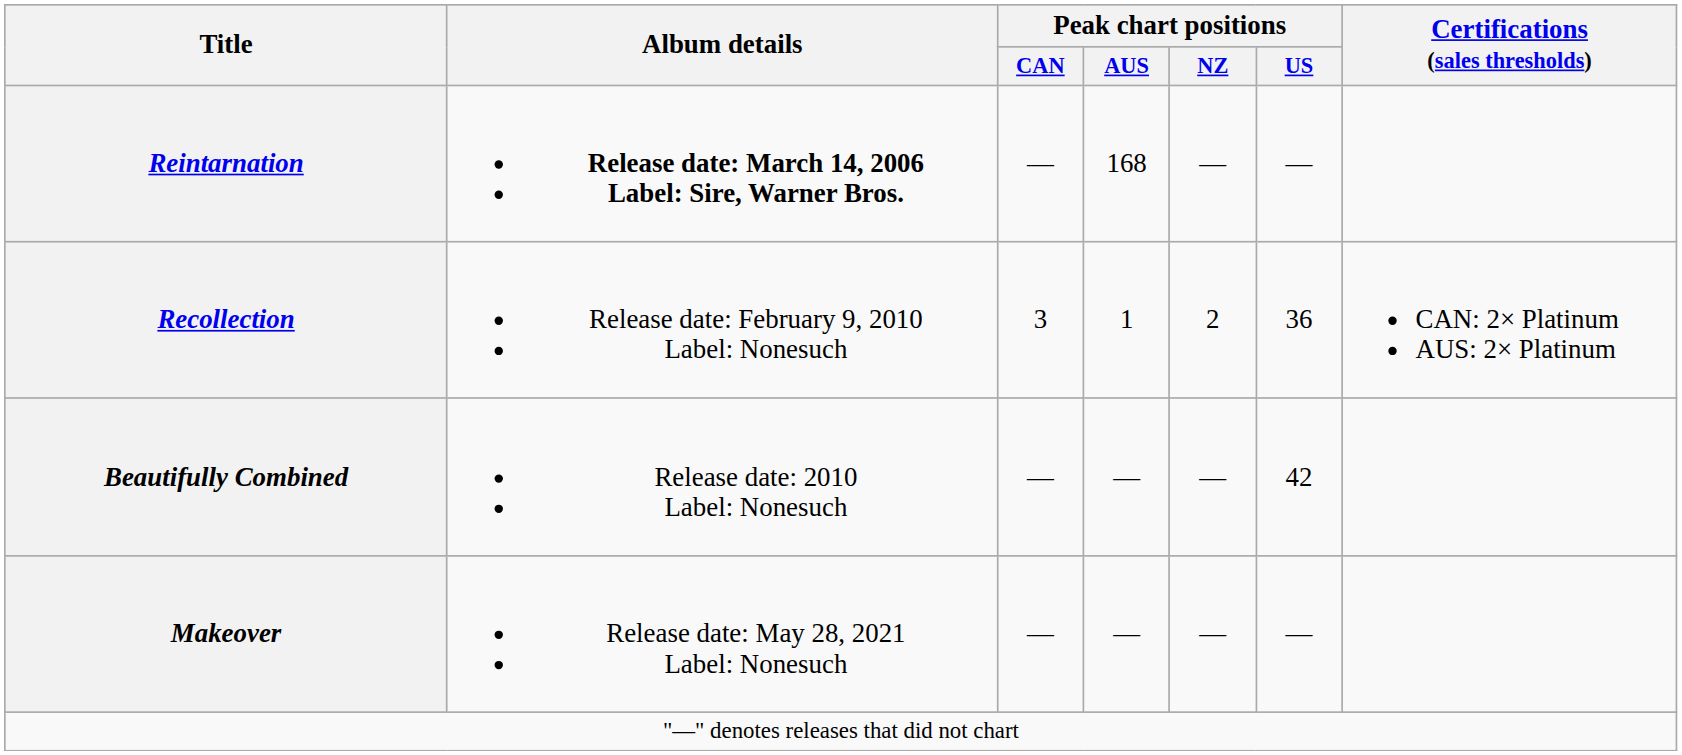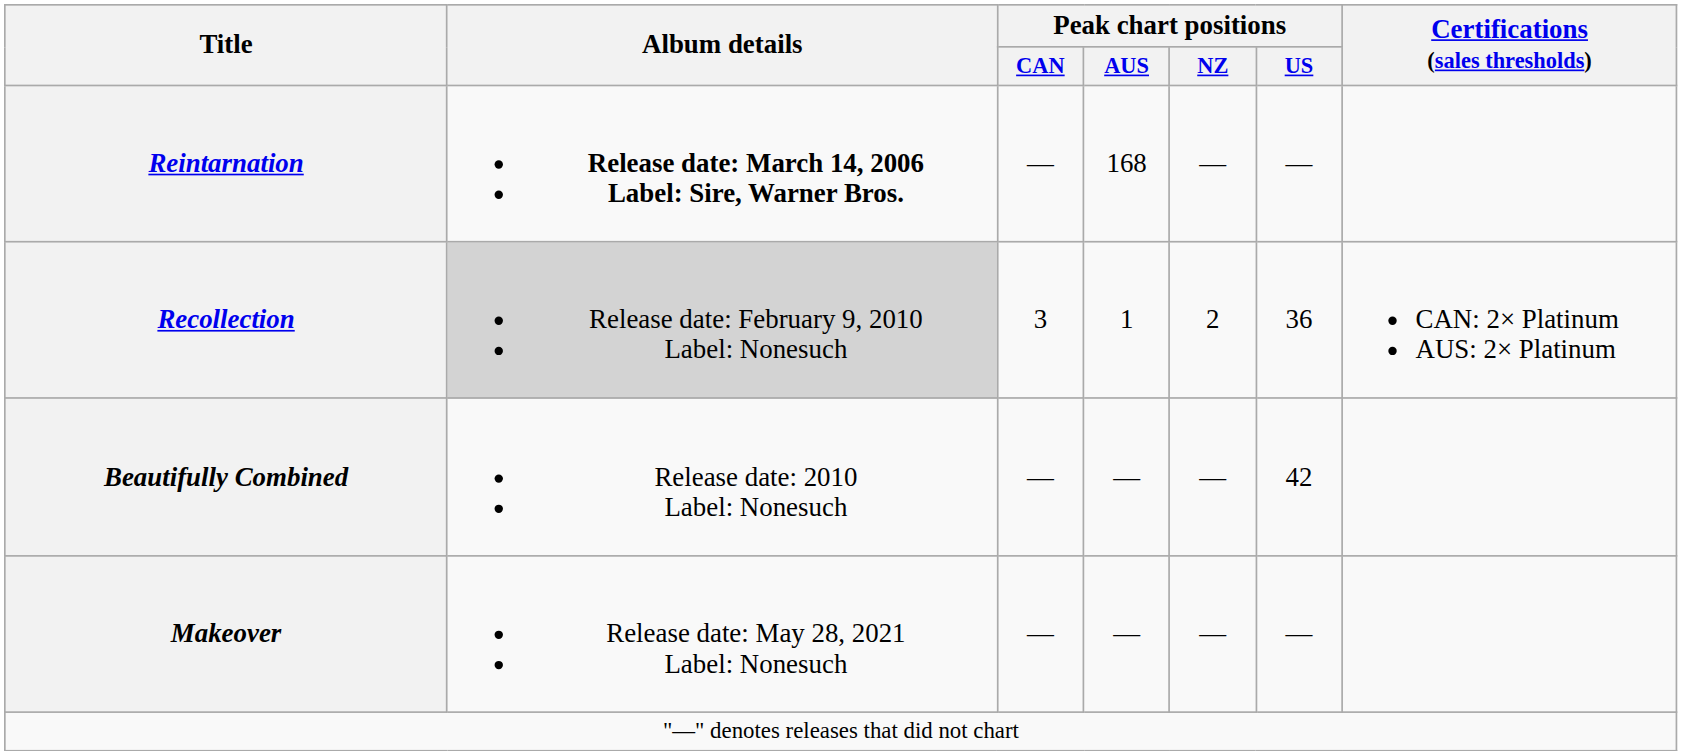(722, 335) no background -> (722, 335) lightgrey background
